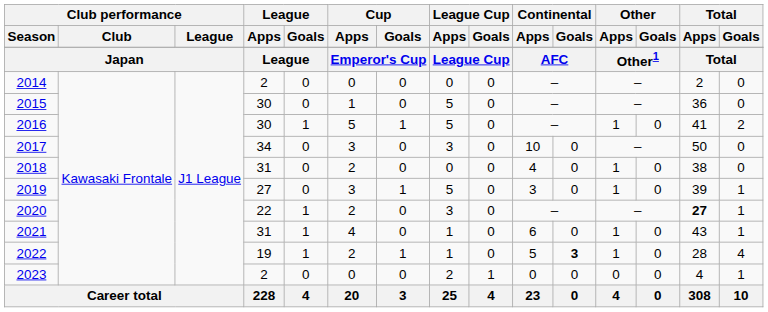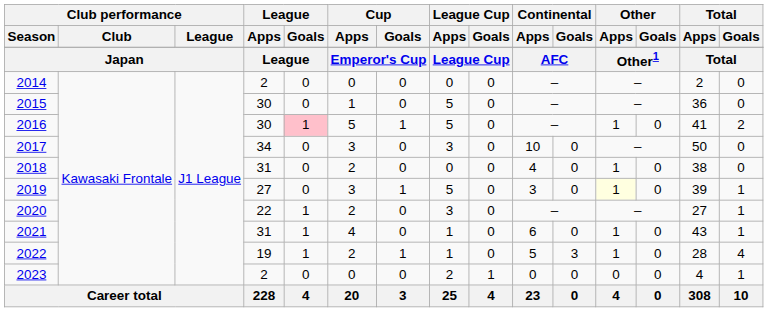(306, 125) no background -> (306, 125) pink background
(616, 189) no background -> (616, 189) lightyellow background
(699, 210) bold -> (699, 210) normal
(574, 253) bold -> (574, 253) normal
